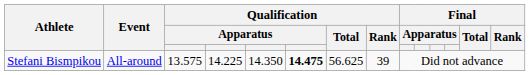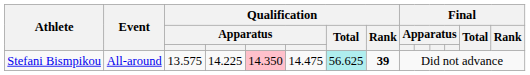(265, 61) no background -> (265, 61) pink background
(306, 61) bold -> (306, 61) normal
(346, 61) no background -> (346, 61) paleturquoise background
(383, 61) normal -> (383, 61) bold
